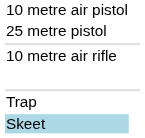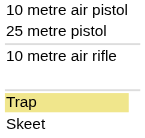(21, 102) no background -> (21, 102) khaki background
(26, 123) lightblue background -> (26, 123) no background
